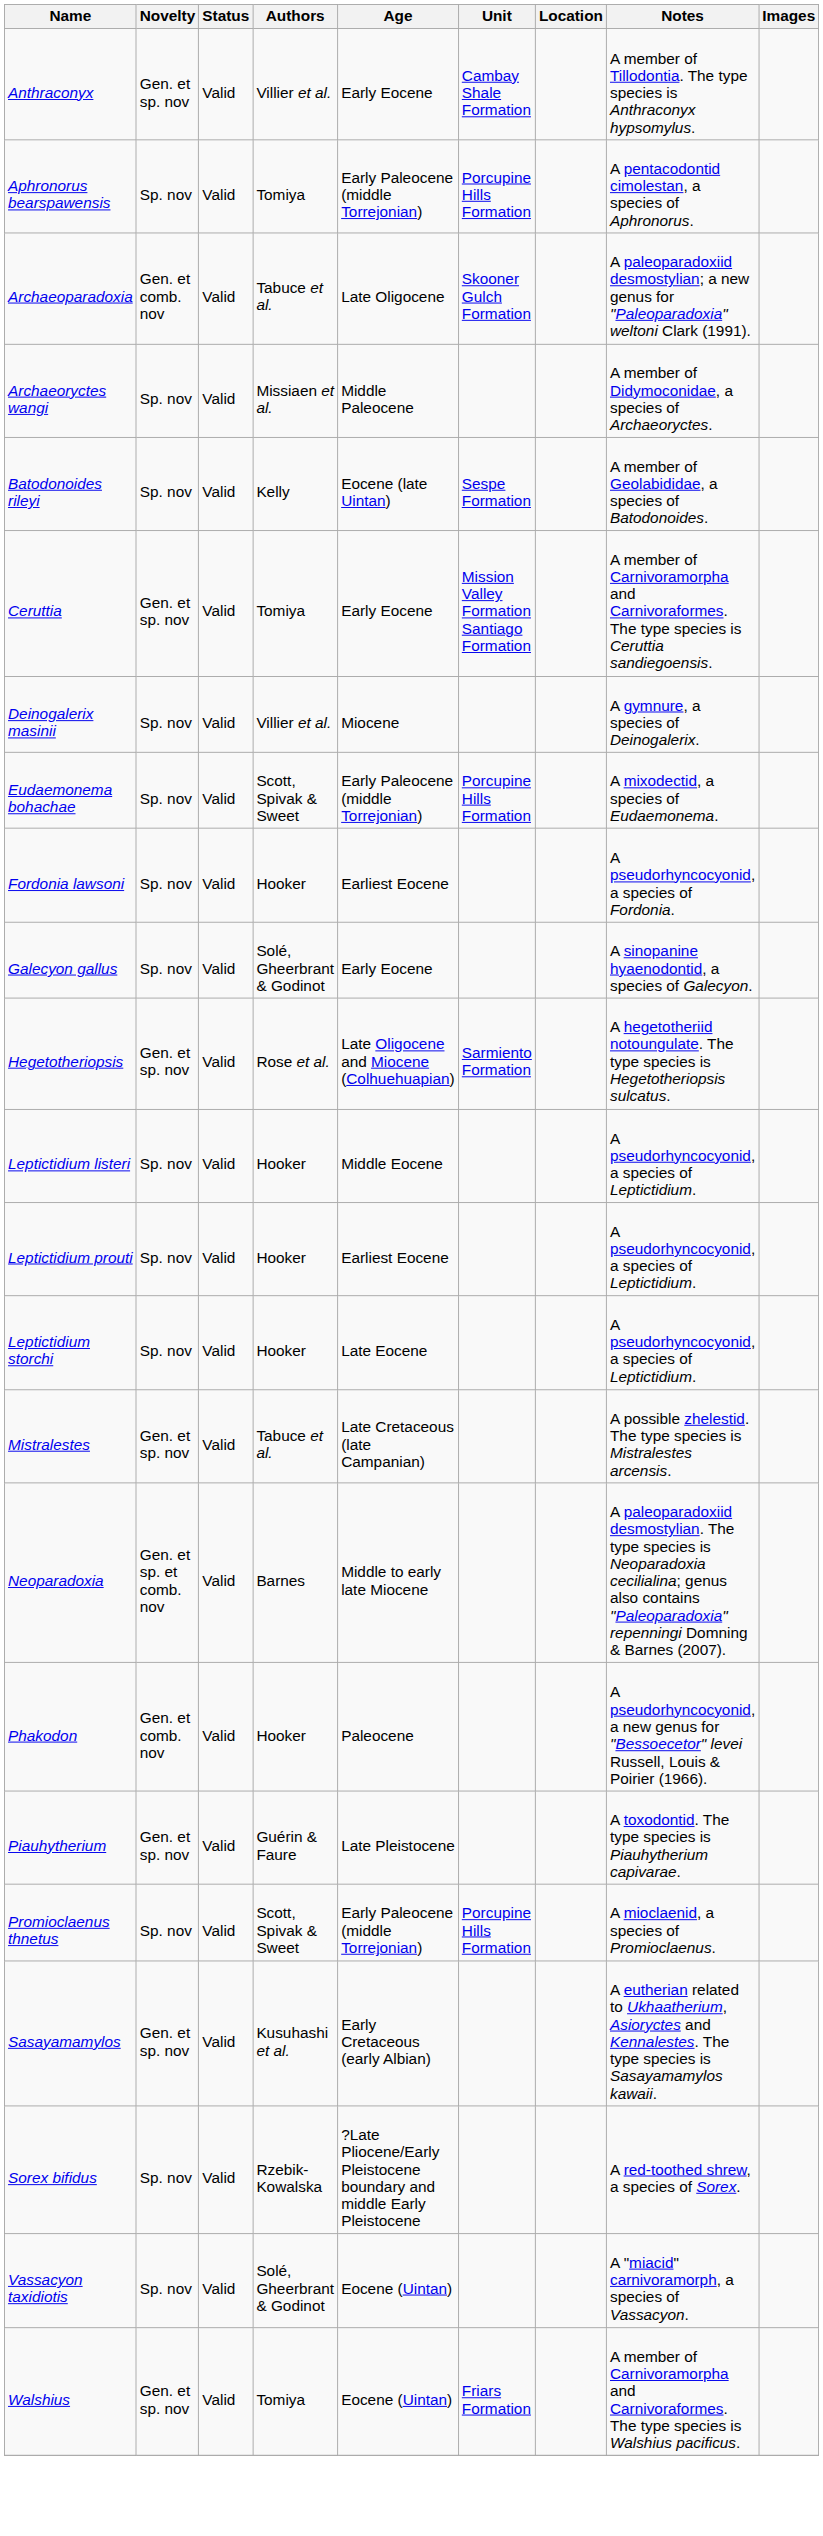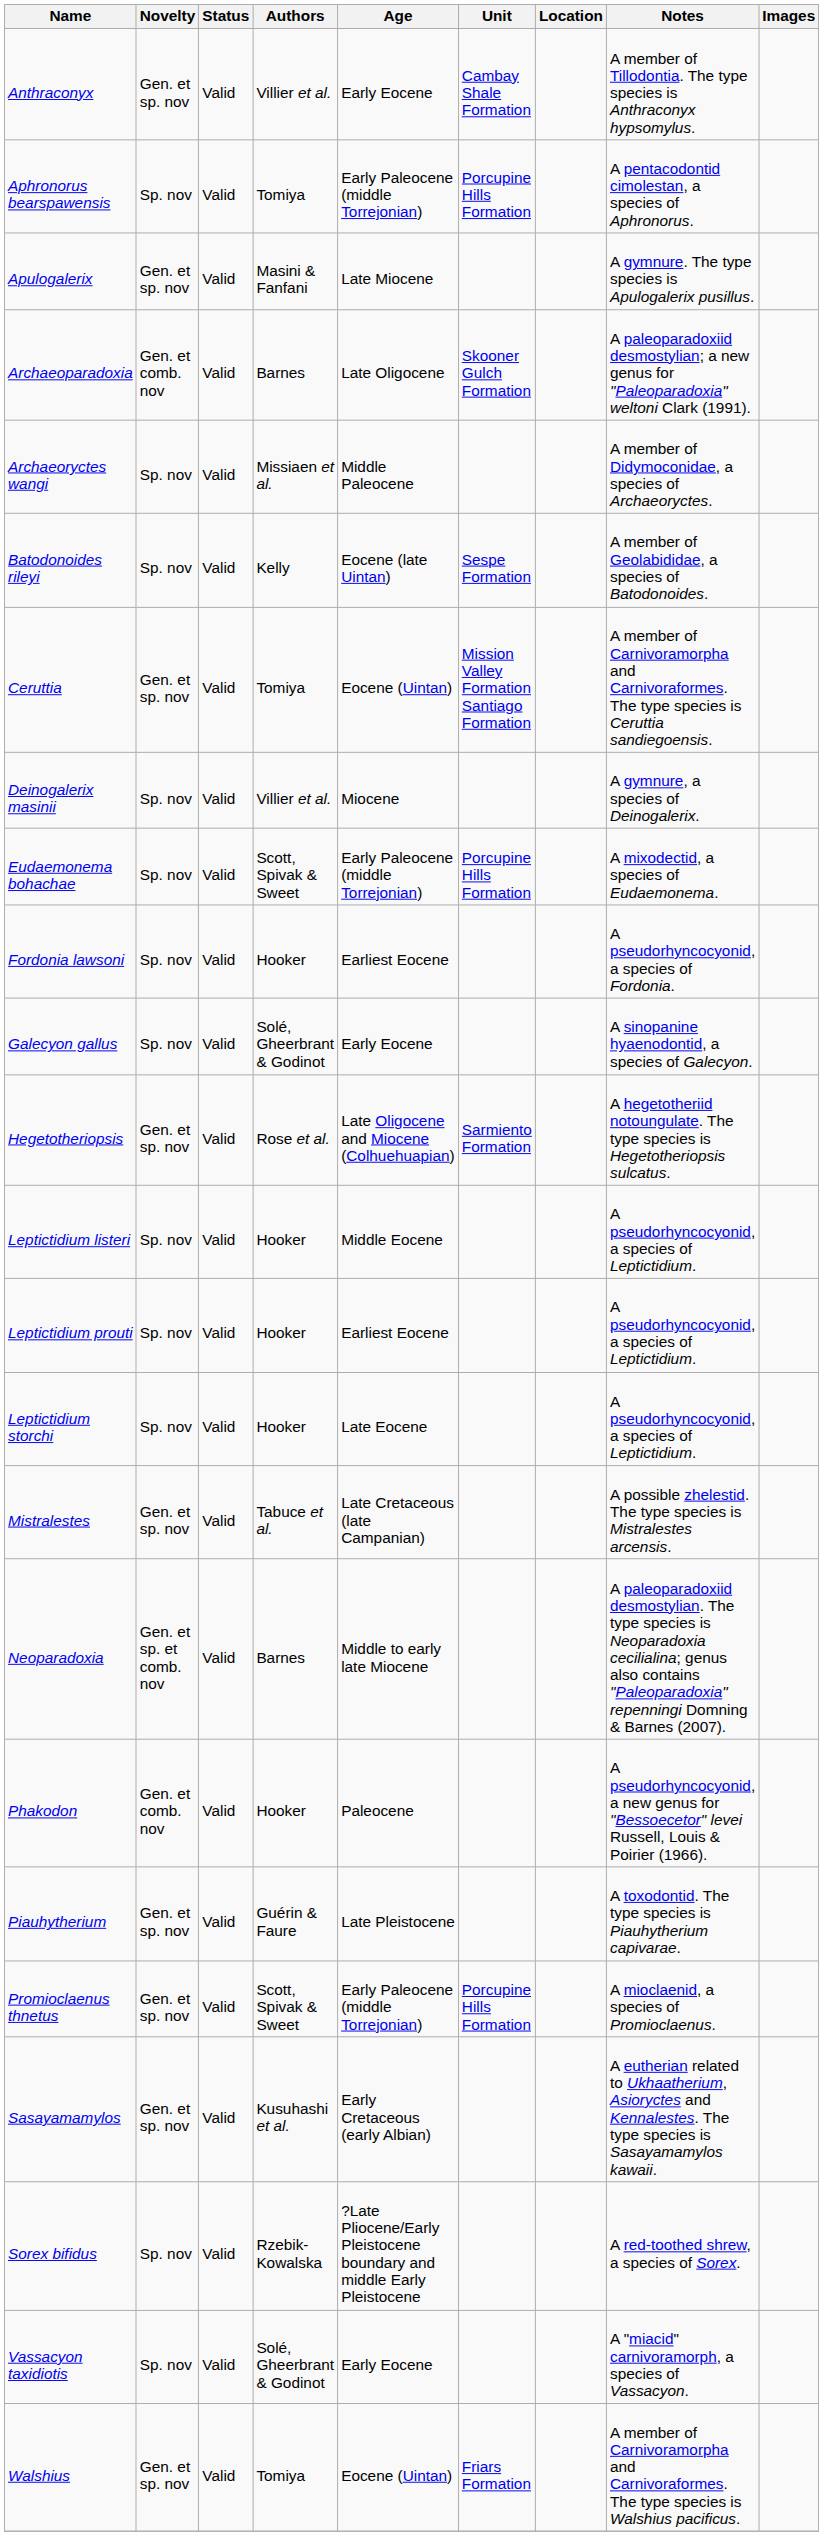+ row: (50, 279)
(290, 297) Tabuce et al. -> (281, 373) Barnes
(387, 612) Early Eocene -> (397, 688) Eocene (Uintan)
(166, 1931) Sp. nov -> (165, 2007) Gen. et sp. nov
(397, 2289) Eocene (Uintan) -> (387, 2365) Early Eocene
